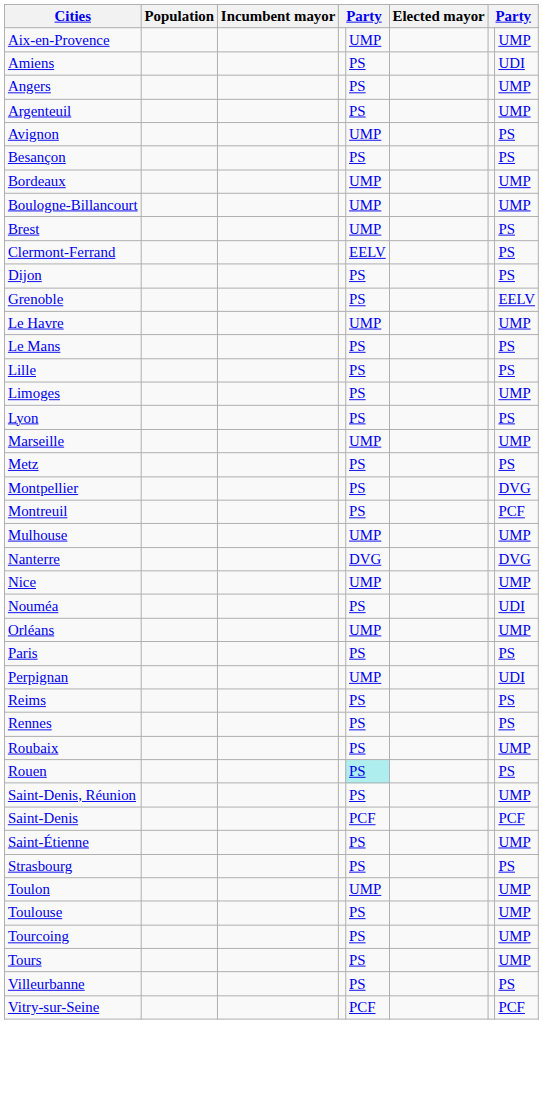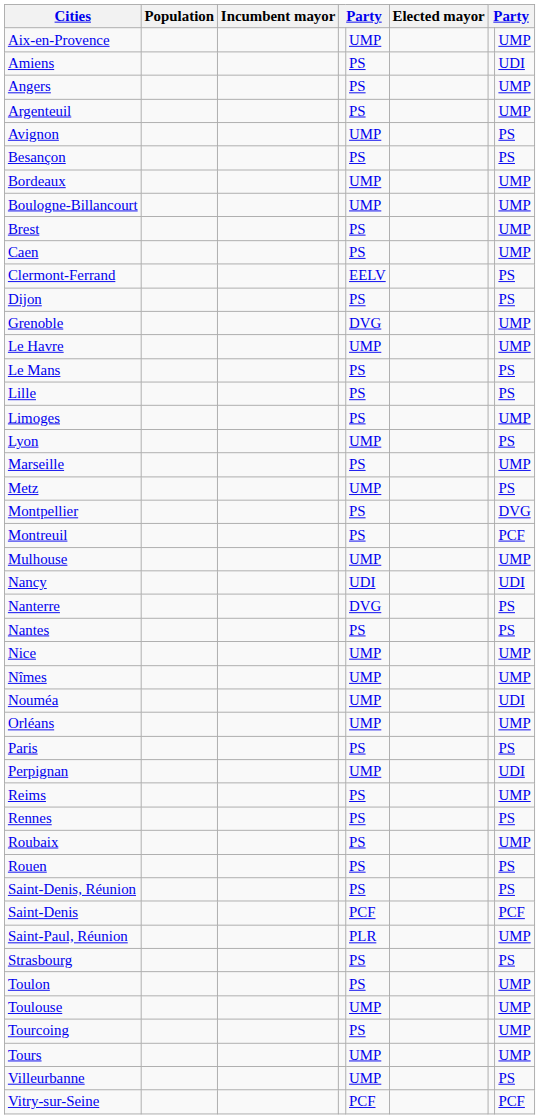(365, 228) UMP -> (357, 228) PS
(507, 228) PS -> (515, 228) UMP
+ row: (23, 252)
(357, 299) PS -> (365, 323) DVG
(517, 299) EELV -> (515, 323) UMP
(357, 417) PS -> (365, 441) UMP
(365, 441) UMP -> (357, 464) PS
(357, 464) PS -> (365, 488) UMP
+ row: (27, 582)
(515, 559) DVG -> (507, 606) PS
+ row: (29, 629)
+ row: (27, 677)
(357, 606) PS -> (365, 700) UMP
(507, 700) PS -> (515, 795) UMP
(357, 771) paleturquoise background -> (357, 865) no background
(515, 795) UMP -> (507, 889) PS
- row: (48, 842)
+ row: (68, 936)
(365, 889) UMP -> (357, 983) PS
(357, 913) PS -> (365, 1007) UMP
(357, 960) PS -> (365, 1054) UMP
(357, 983) PS -> (365, 1078) UMP
